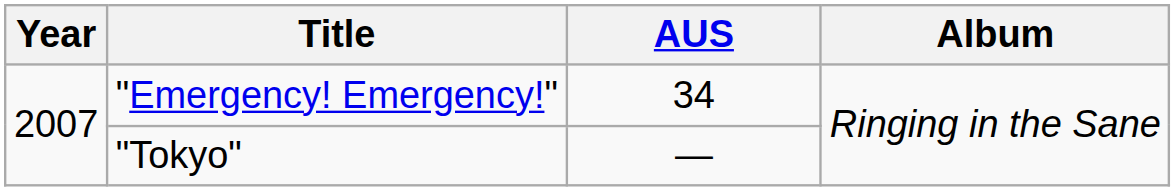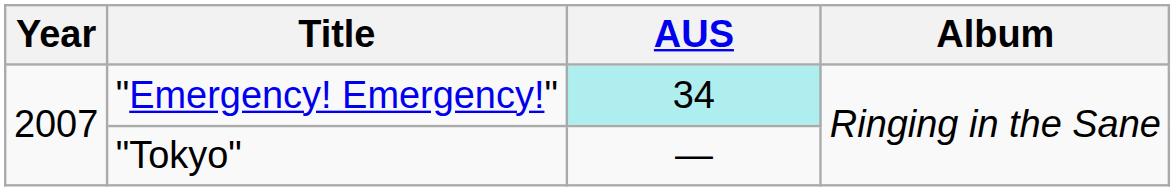(694, 94) no background -> (694, 94) paleturquoise background
